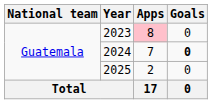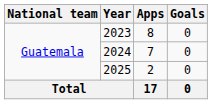(151, 33) pink background -> (151, 33) no background
(187, 52) bold -> (187, 52) normal
